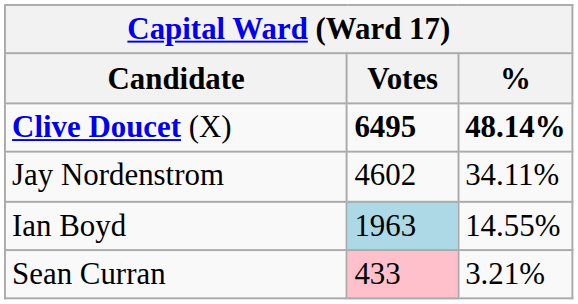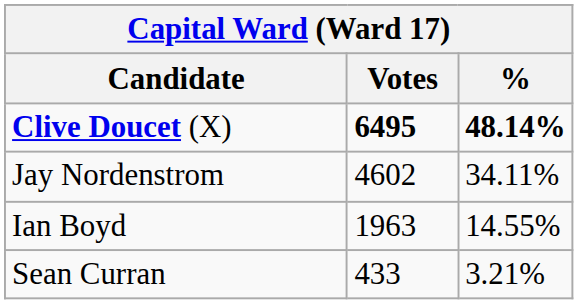(385, 224) lightblue background -> (385, 224) no background
(378, 273) pink background -> (378, 273) no background
